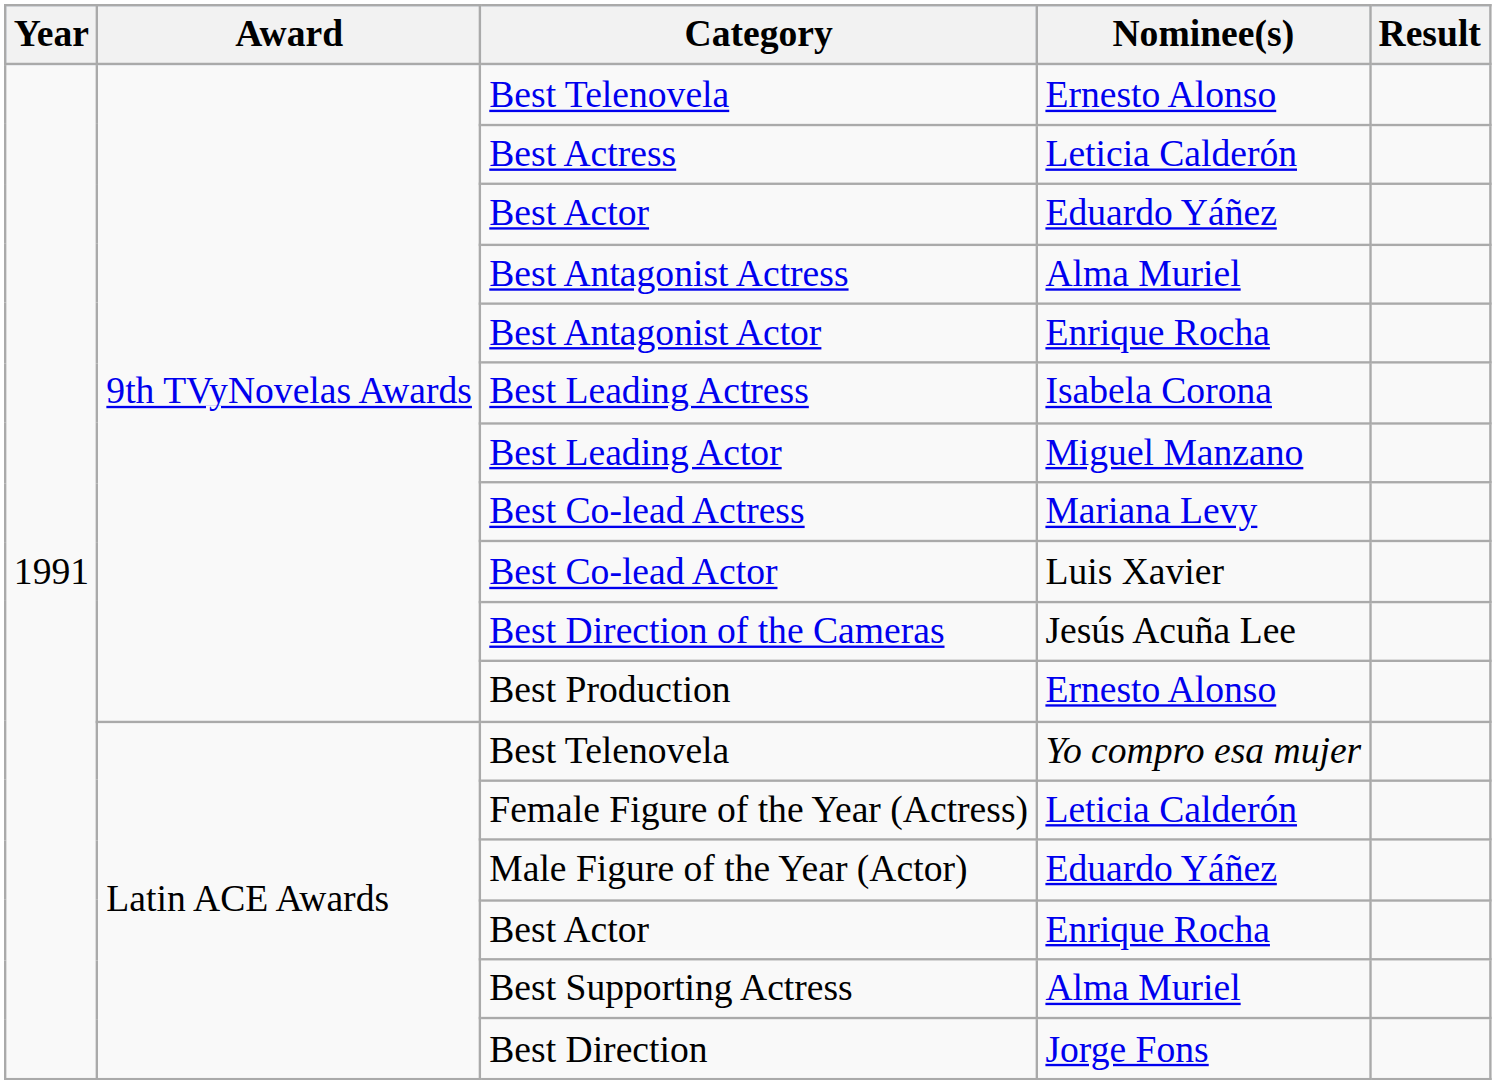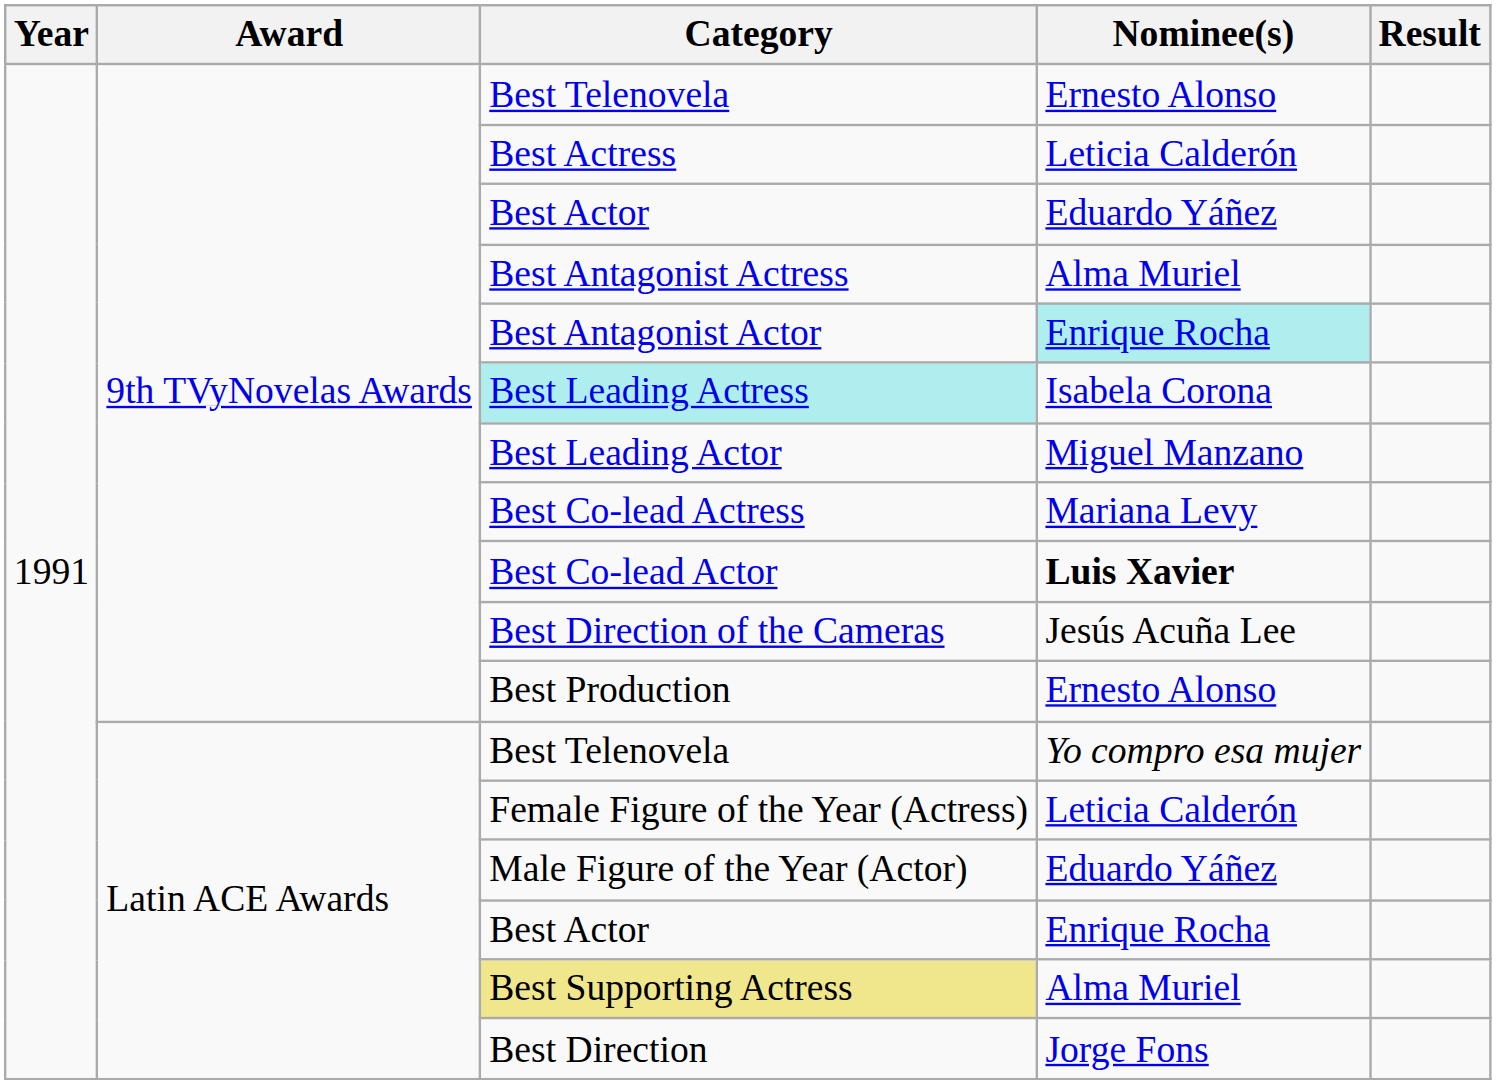(1158, 332) no background -> (1158, 332) paleturquoise background
(649, 392) no background -> (649, 392) paleturquoise background
(1135, 570) normal -> (1140, 570) bold
(671, 988) no background -> (671, 988) khaki background
